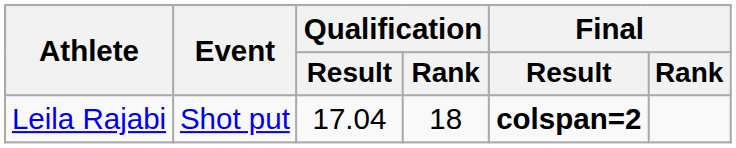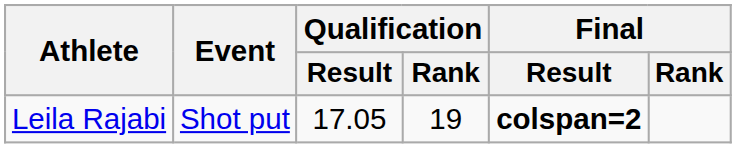(349, 119) 17.04 -> (349, 119) 17.05
(446, 119) 18 -> (446, 119) 19
